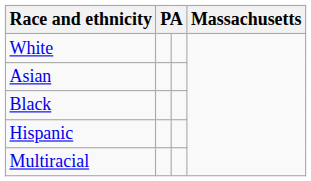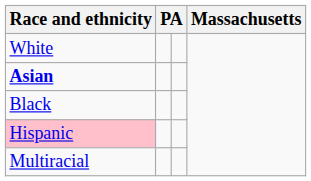(30, 76) normal -> (31, 76) bold
(41, 133) no background -> (41, 133) pink background
